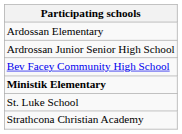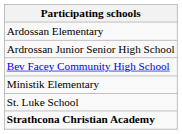(56, 84) bold -> (53, 84) normal
(75, 120) normal -> (81, 120) bold
